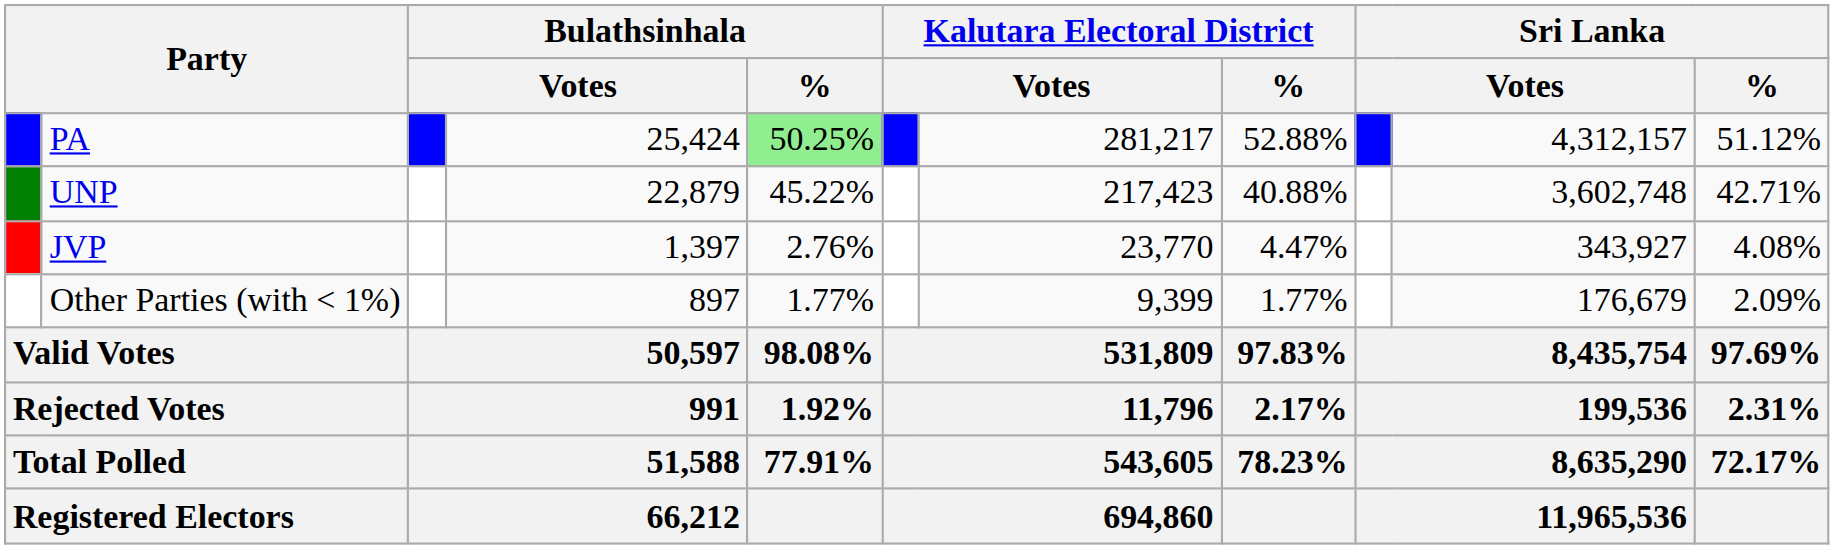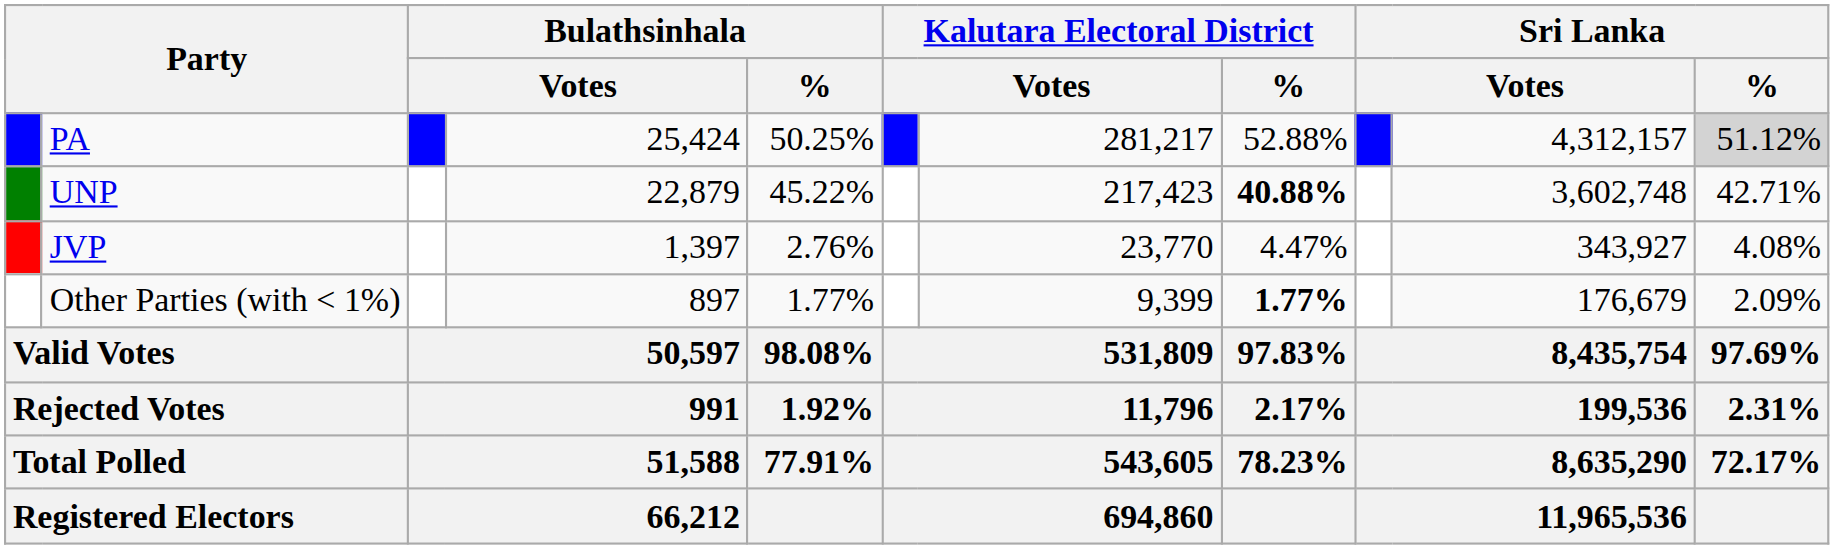(822, 138) lightgreen background -> (822, 138) no background
(1769, 138) no background -> (1769, 138) lightgrey background
(1295, 192) normal -> (1292, 192) bold
(1304, 300) normal -> (1301, 300) bold
